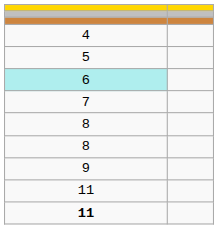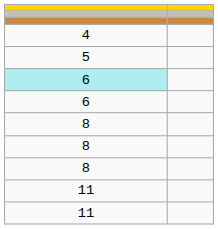(86, 102) 7 -> (86, 102) 6
(86, 169) 9 -> (86, 169) 8
(86, 213) bold -> (86, 213) normal
